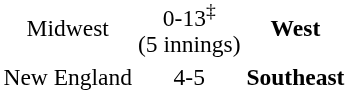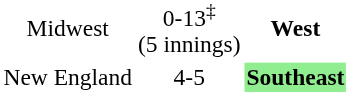(295, 77) no background -> (295, 77) lightgreen background
